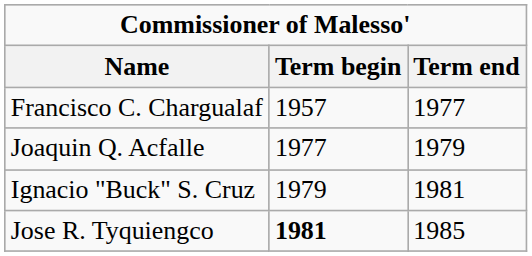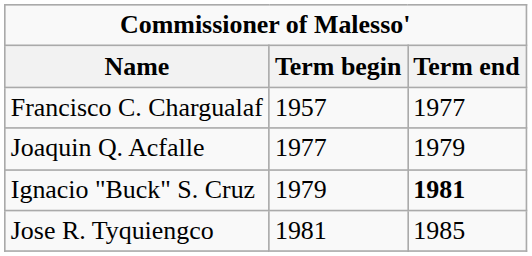(439, 189) normal -> (439, 189) bold
(301, 230) bold -> (301, 230) normal
